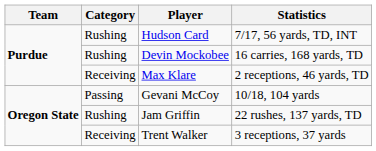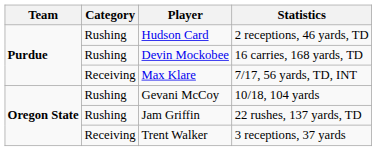(296, 35) 7/17, 56 yards, TD, INT -> (302, 35) 2 receptions, 46 yards, TD
(302, 75) 2 receptions, 46 yards, TD -> (296, 75) 7/17, 56 yards, TD, INT
(104, 95) Passing -> (106, 95) Rushing
